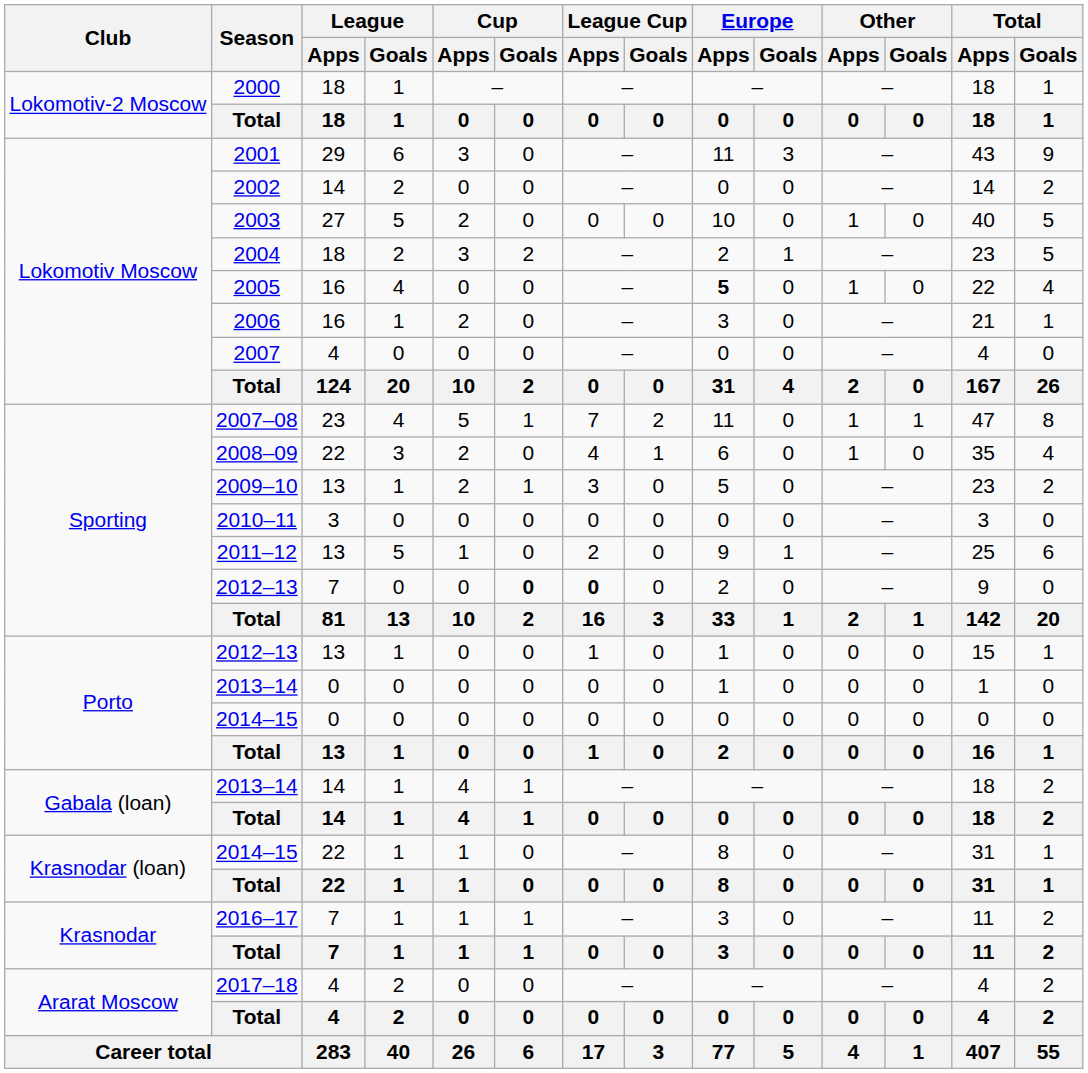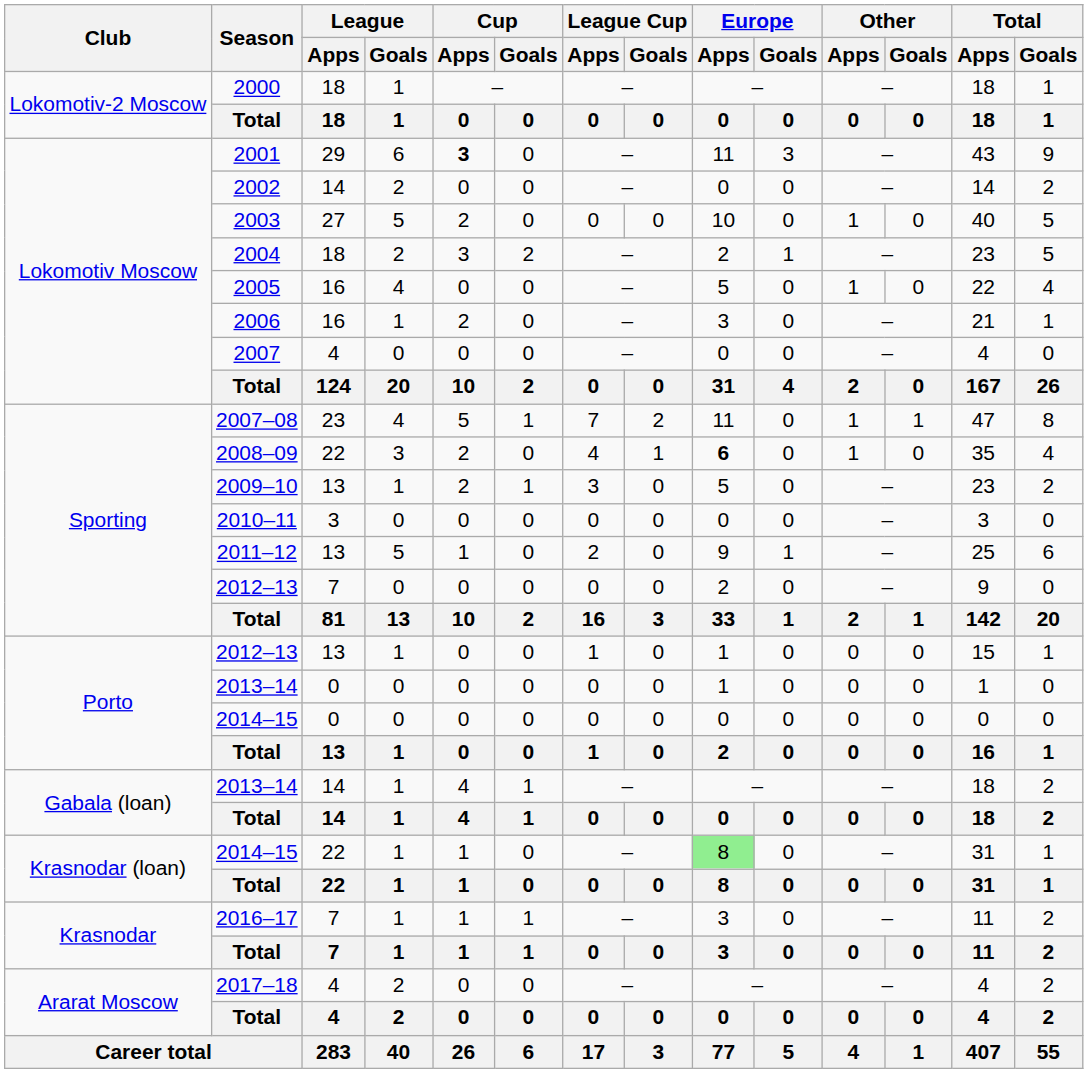(463, 154) normal -> (463, 154) bold
(723, 287) bold -> (723, 287) normal
(723, 453) normal -> (723, 453) bold
(528, 586) bold -> (528, 586) normal
(593, 586) bold -> (593, 586) normal
(723, 852) no background -> (723, 852) lightgreen background
